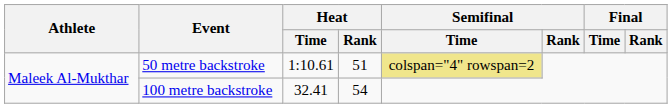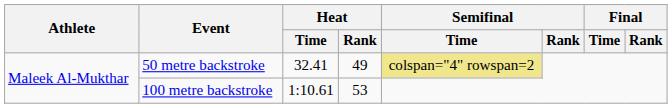(311, 65) 1:10.61 -> (311, 65) 32.41
(360, 65) 51 -> (360, 65) 49
(311, 90) 32.41 -> (311, 90) 1:10.61
(360, 90) 54 -> (360, 90) 53
